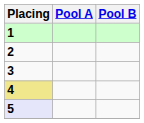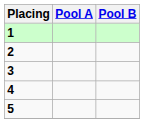(10, 90) khaki background -> (10, 90) no background
(10, 109) lavender background -> (10, 109) no background
